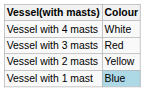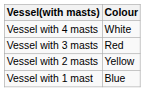(115, 78) lightblue background -> (115, 78) no background
